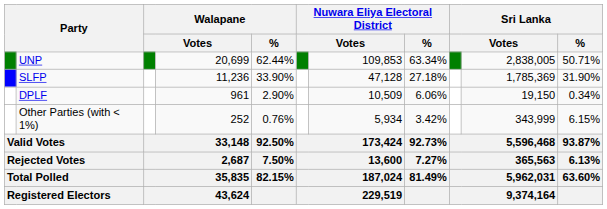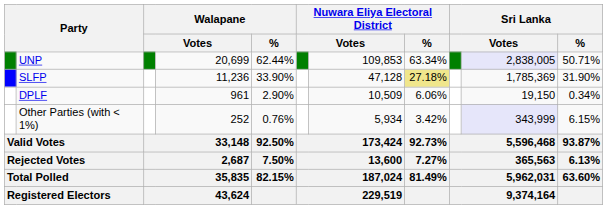(531, 60) no background -> (531, 60) lavender background
(428, 78) no background -> (428, 78) khaki background
(535, 119) no background -> (535, 119) lavender background
